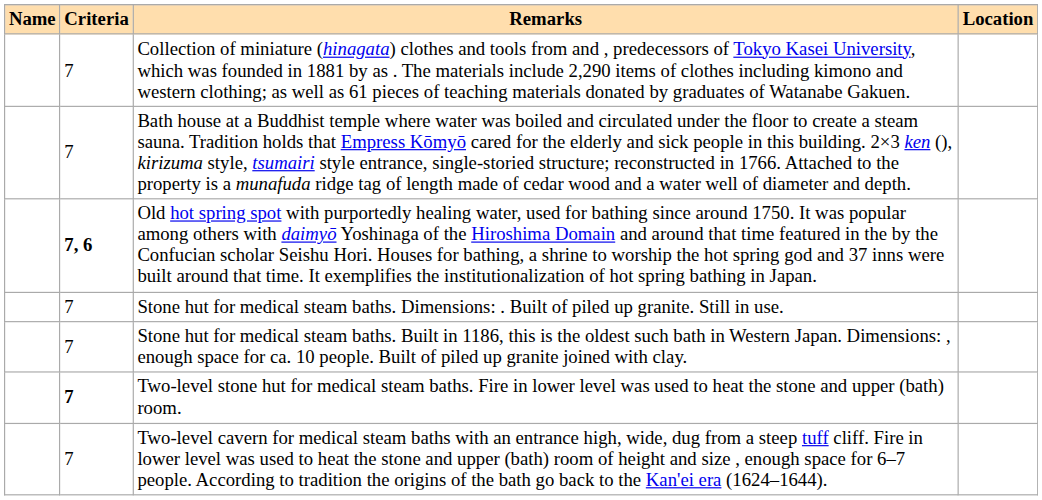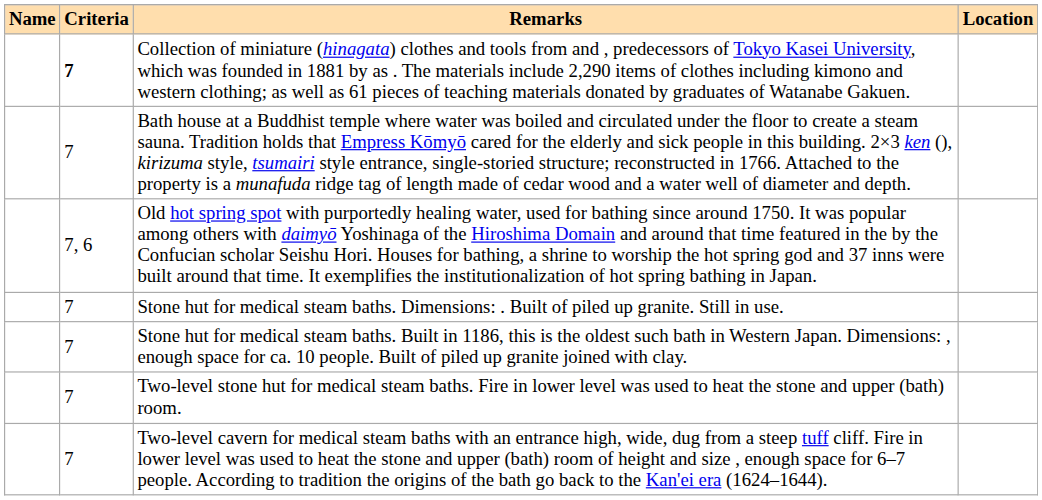(69, 70) normal -> (69, 70) bold
(78, 245) bold -> (78, 245) normal
(69, 397) bold -> (69, 397) normal
